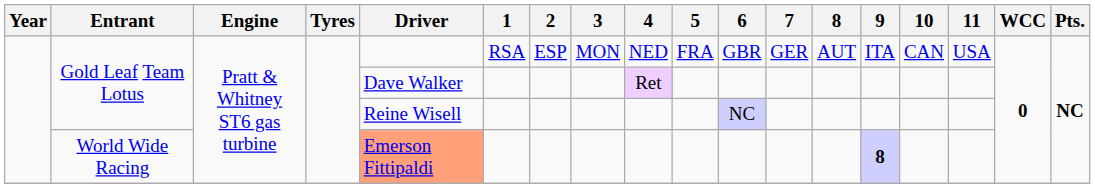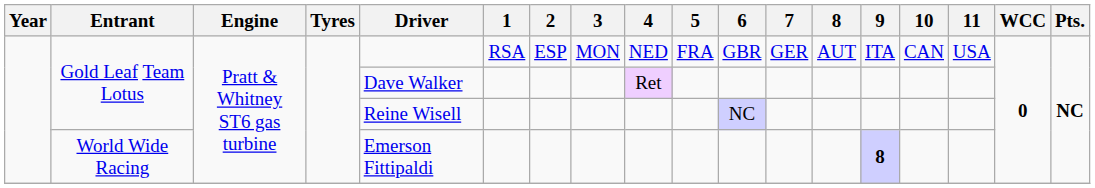(399, 156) lightsalmon background -> (399, 156) no background
